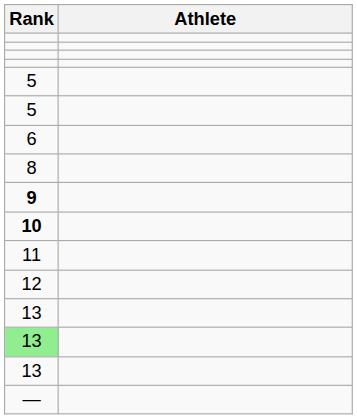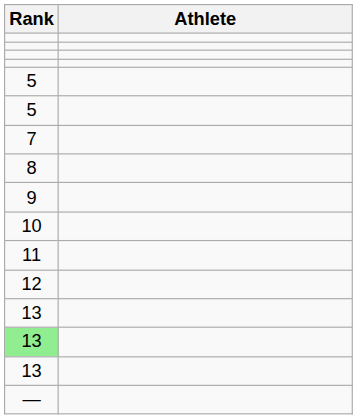(32, 139) 6 -> (32, 139) 7
(32, 197) bold -> (32, 197) normal
(32, 226) bold -> (32, 226) normal
